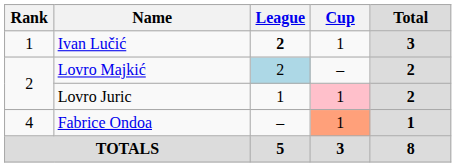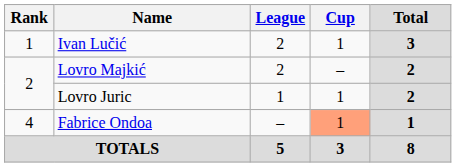(280, 44) bold -> (280, 44) normal
(280, 70) lightblue background -> (280, 70) no background
(340, 96) pink background -> (340, 96) no background
